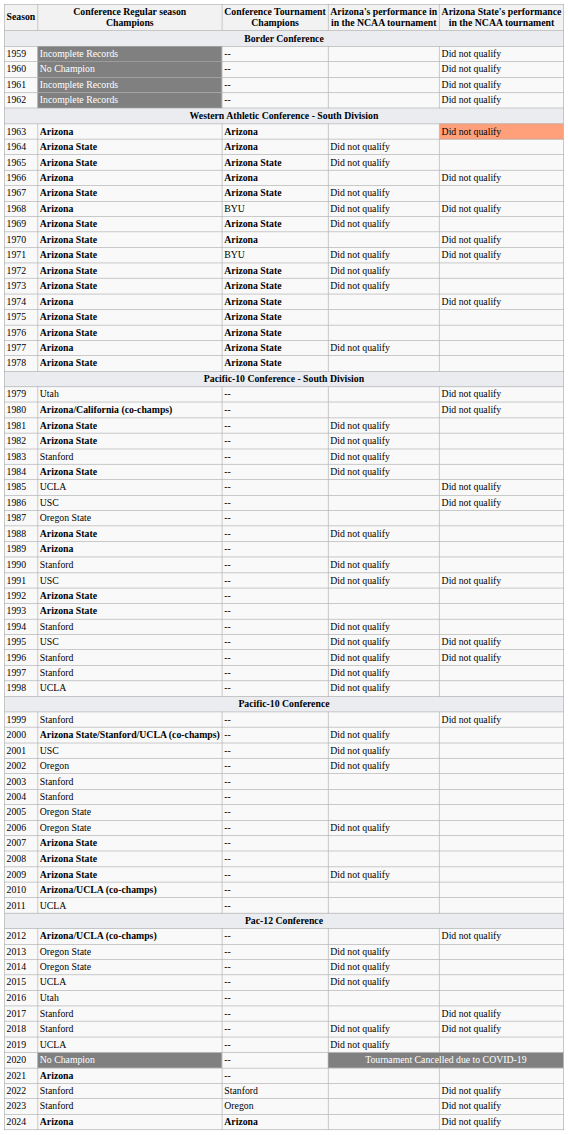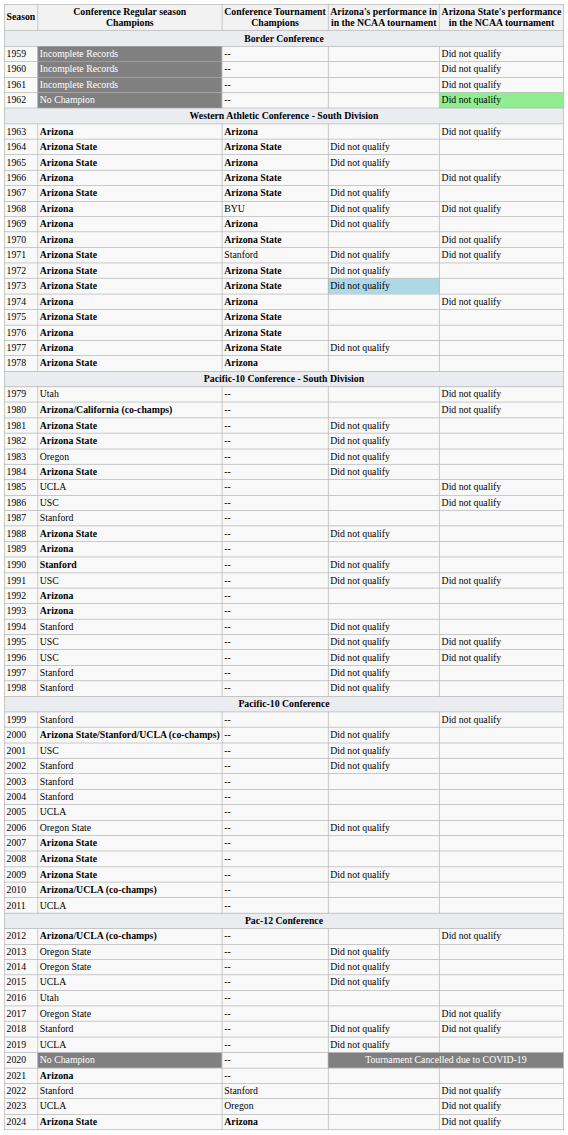(67, 69) No Champion -> (79, 69) Incomplete Records
(79, 100) Incomplete Records -> (67, 100) No Champion
(471, 100) no background -> (471, 100) lightgreen background
(471, 131) lightsalmon background -> (471, 131) no background
(241, 147) Arizona -> (253, 147) Arizona State
(253, 162) Arizona State -> (241, 162) Arizona
(241, 178) Arizona -> (253, 178) Arizona State
(68, 224) Arizona State -> (57, 224) Arizona
(253, 224) Arizona State -> (241, 224) Arizona
(68, 239) Arizona State -> (57, 239) Arizona
(241, 239) Arizona -> (253, 239) Arizona State
(235, 255) BYU -> (241, 255) Stanford
(360, 286) no background -> (360, 286) lightblue background
(253, 301) Arizona State -> (241, 301) Arizona
(68, 332) Arizona State -> (57, 332) Arizona
(253, 363) Arizona State -> (241, 363) Arizona
(57, 456) Stanford -> (54, 456) Oregon
(65, 518) Oregon State -> (57, 518) Stanford
(57, 564) normal -> (58, 564) bold
(68, 595) Arizona State -> (57, 595) Arizona
(68, 611) Arizona State -> (57, 611) Arizona
(57, 657) Stanford -> (49, 657) USC
(53, 688) UCLA -> (57, 688) Stanford
(54, 766) Oregon -> (57, 766) Stanford
(65, 812) Oregon State -> (53, 812) UCLA
(57, 1013) Stanford -> (65, 1013) Oregon State
(57, 1106) Stanford -> (53, 1106) UCLA
(57, 1122) Arizona -> (68, 1122) Arizona State
